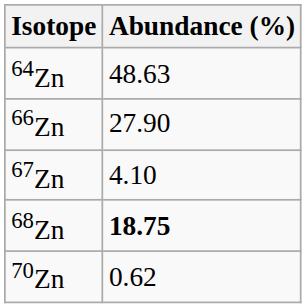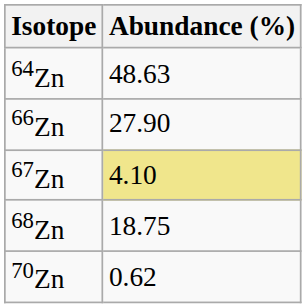(133, 174) no background -> (133, 174) khaki background
(140, 225) bold -> (140, 225) normal
